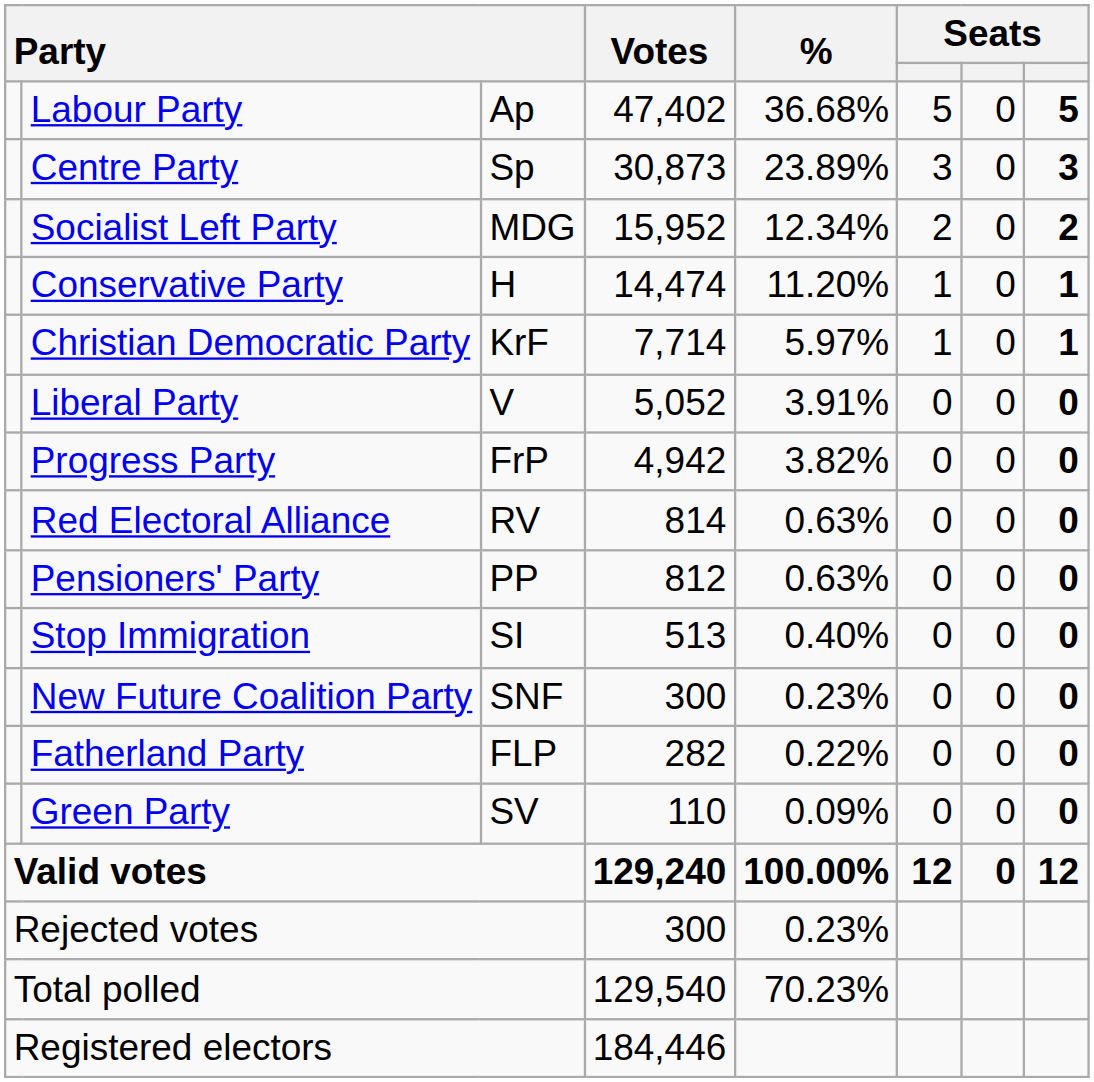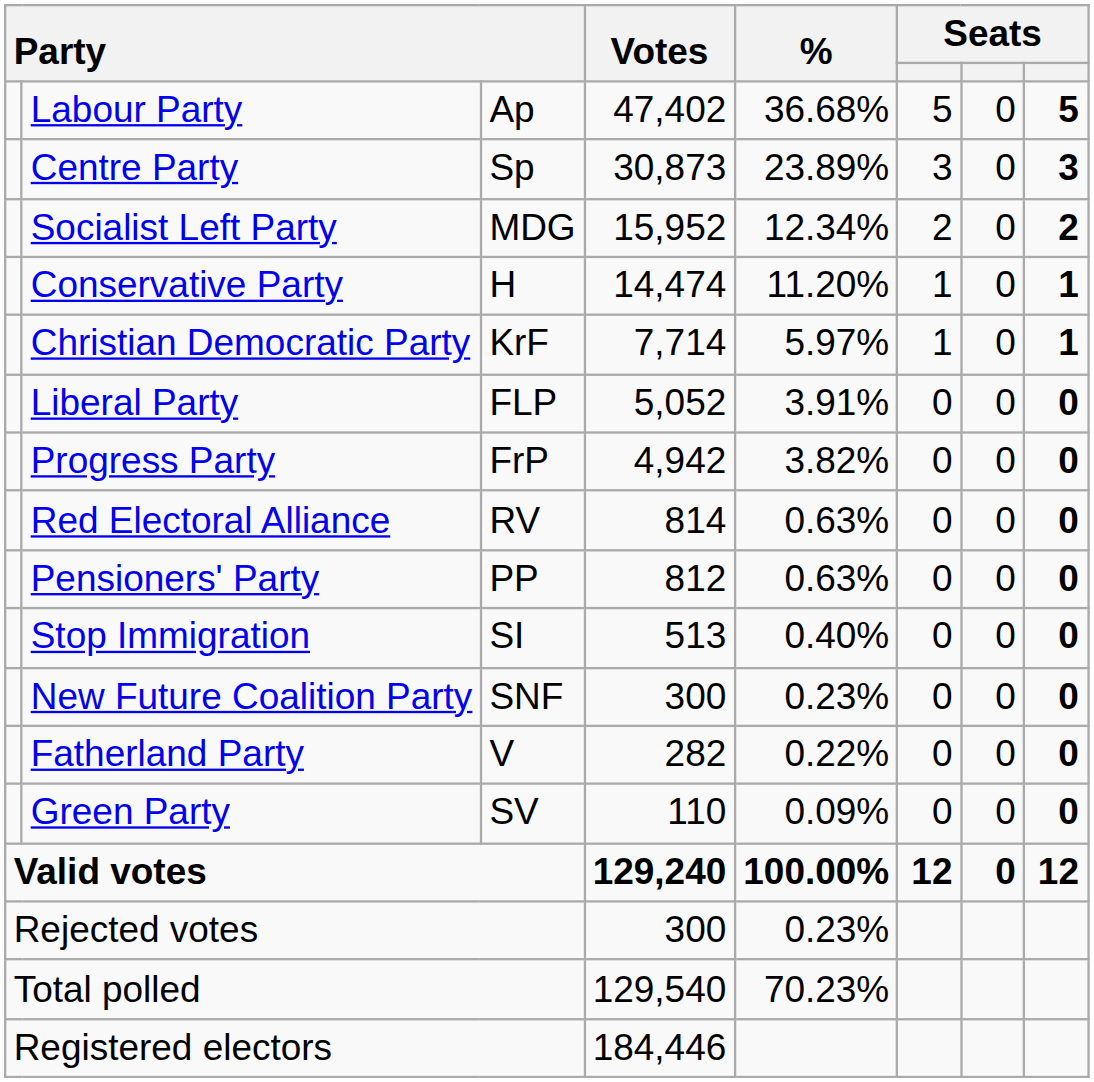(502, 402) V -> (523, 402) FLP
(523, 754) FLP -> (502, 754) V
